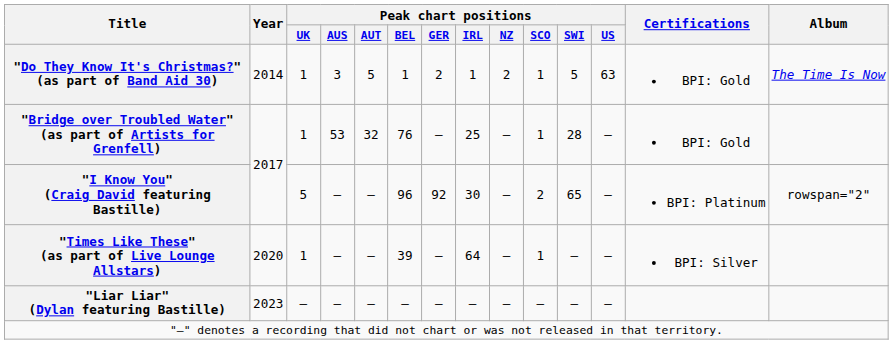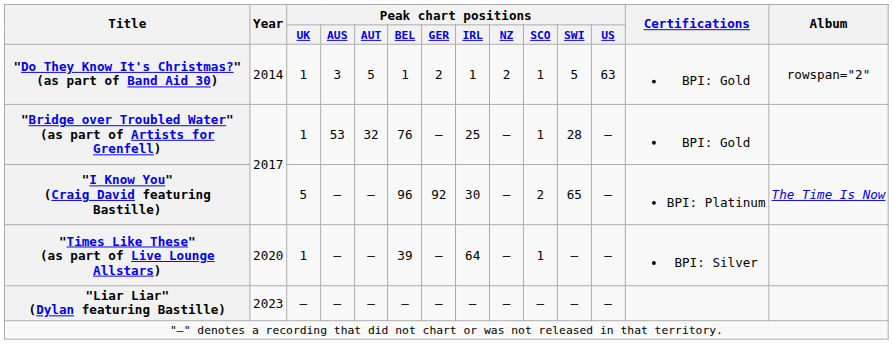(828, 74) The Time Is Now -> (828, 74) rowspan="2"
(828, 195) rowspan="2" -> (828, 195) The Time Is Now
